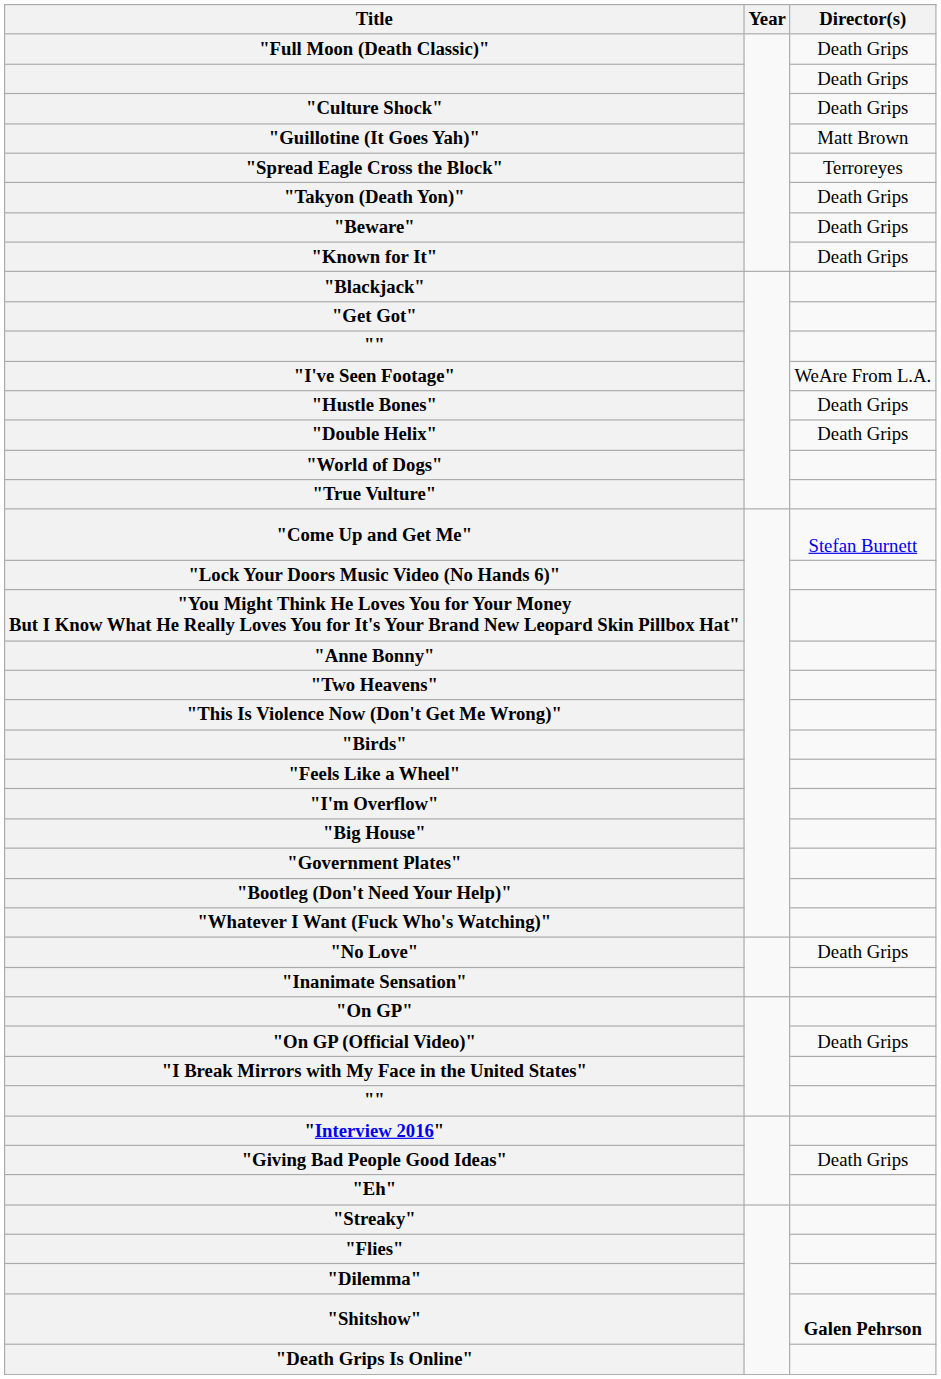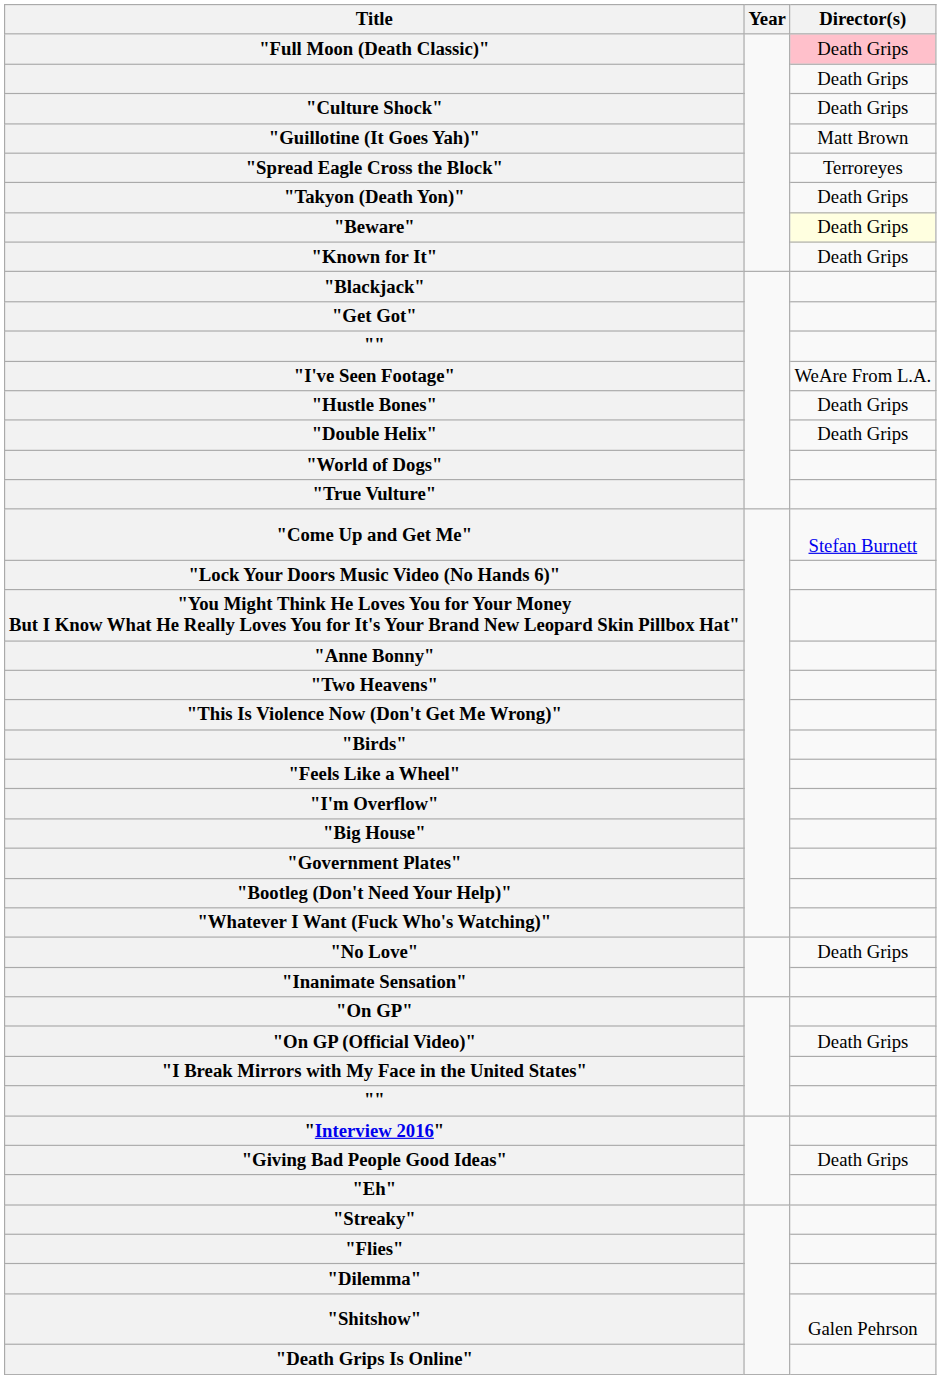(863, 49) no background -> (863, 49) pink background
(863, 227) no background -> (863, 227) lightyellow background
(863, 1329) bold -> (863, 1329) normal
